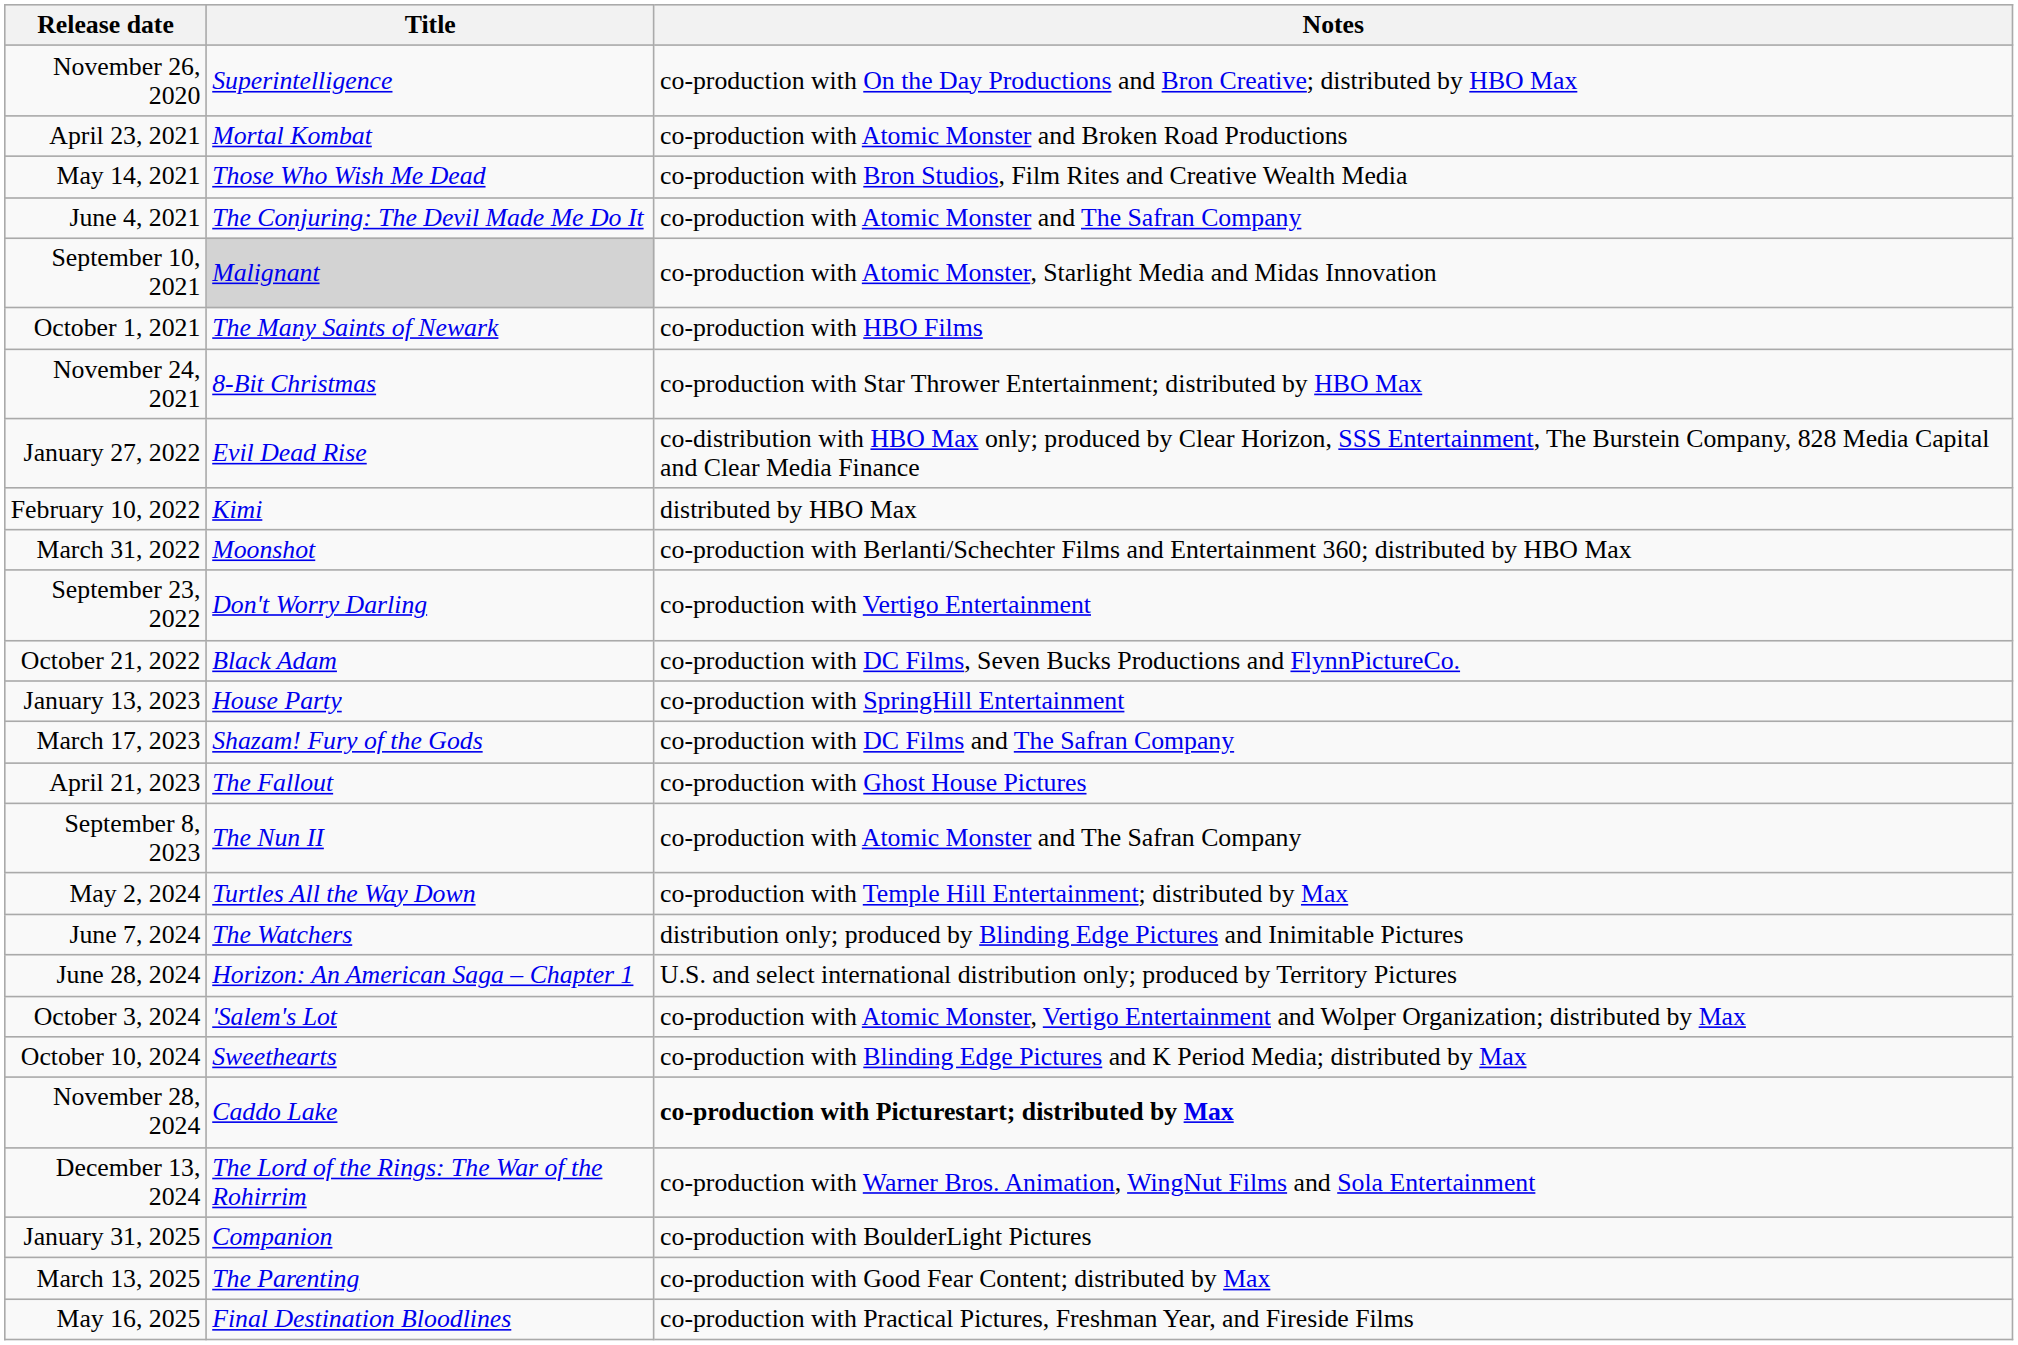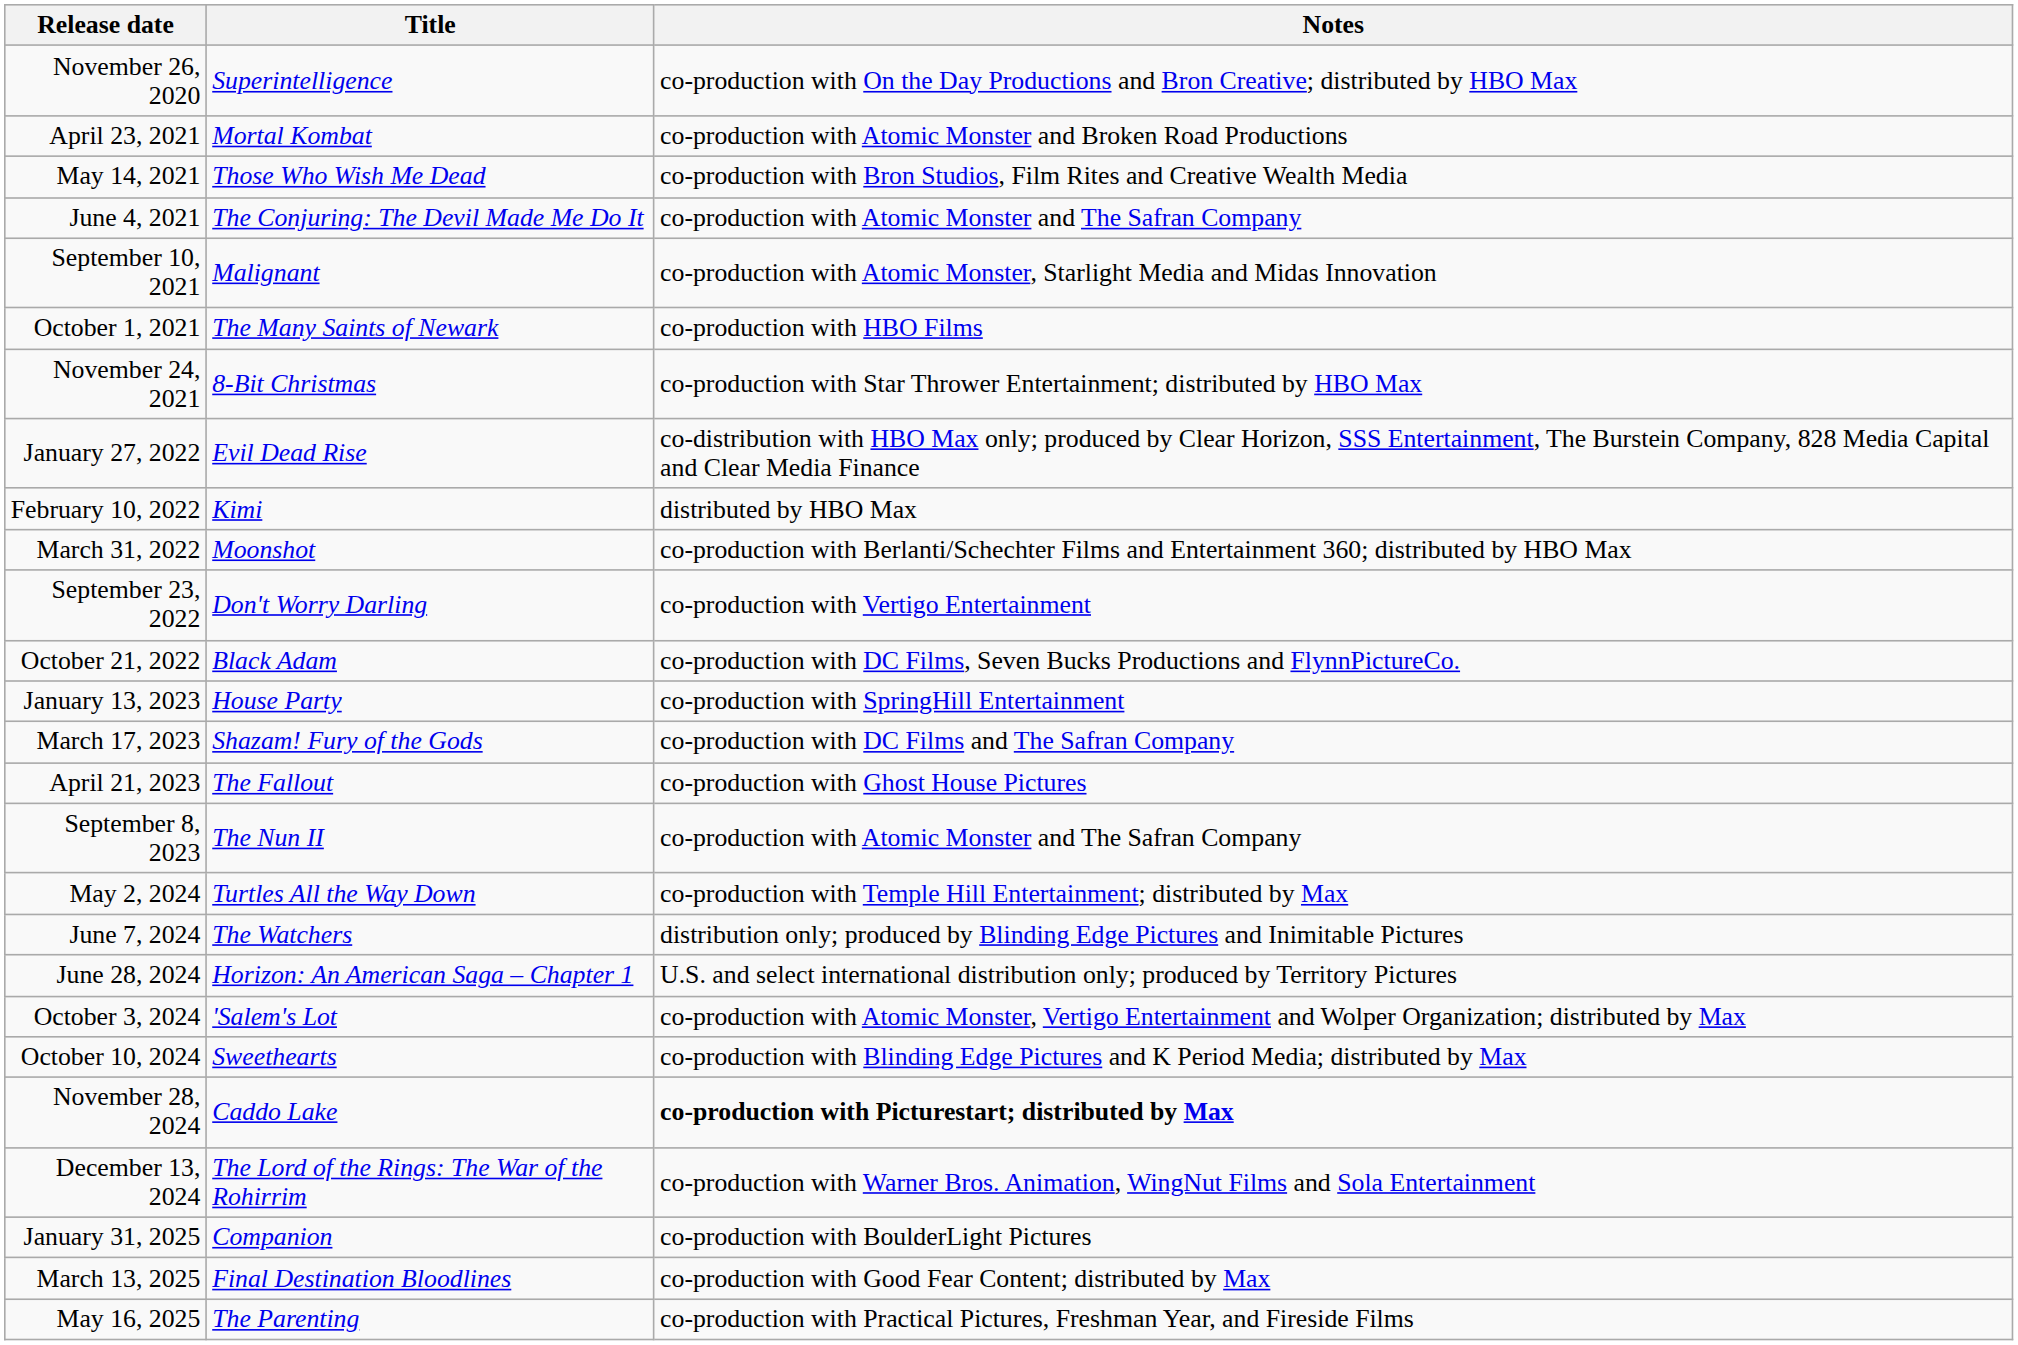(266, 272) lightgrey background -> (266, 272) no background
(286, 1278) The Parenting -> (362, 1278) Final Destination Bloodlines
(362, 1318) Final Destination Bloodlines -> (286, 1318) The Parenting
